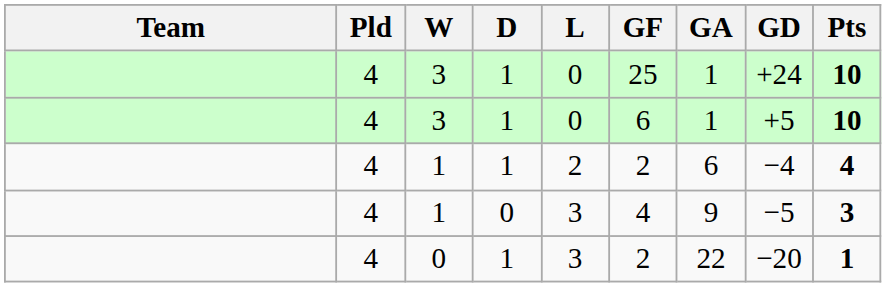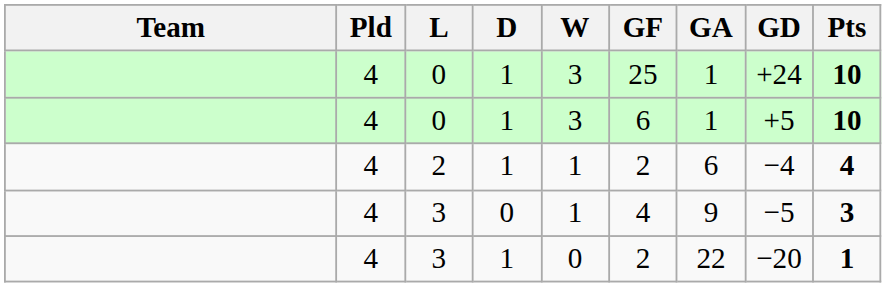columns swapped: (439, 27) <-> (575, 27)
